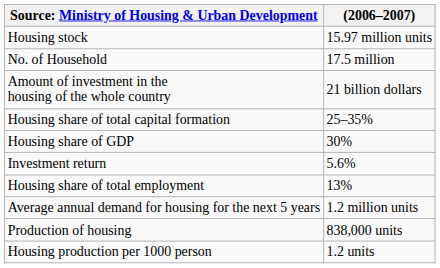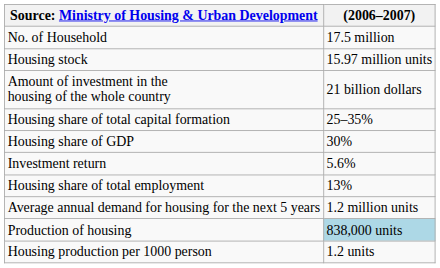rows swapped: (57, 59) <-> (48, 37)
(364, 229) no background -> (364, 229) lightblue background
